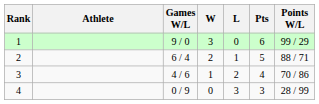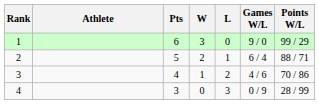columns swapped: (262, 19) <-> (181, 19)
